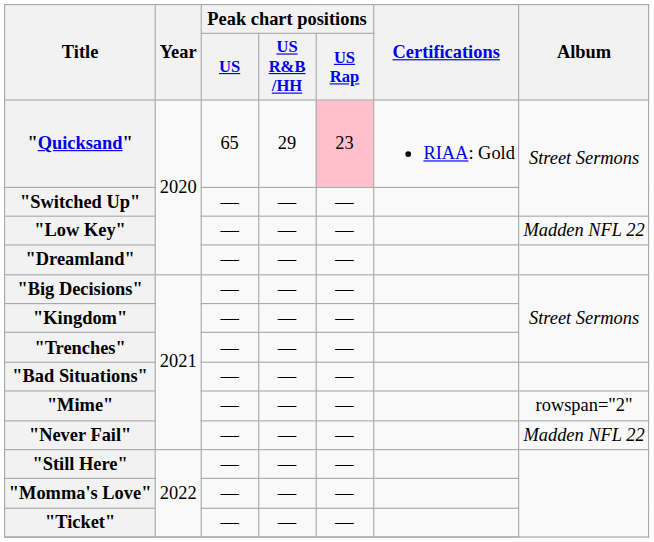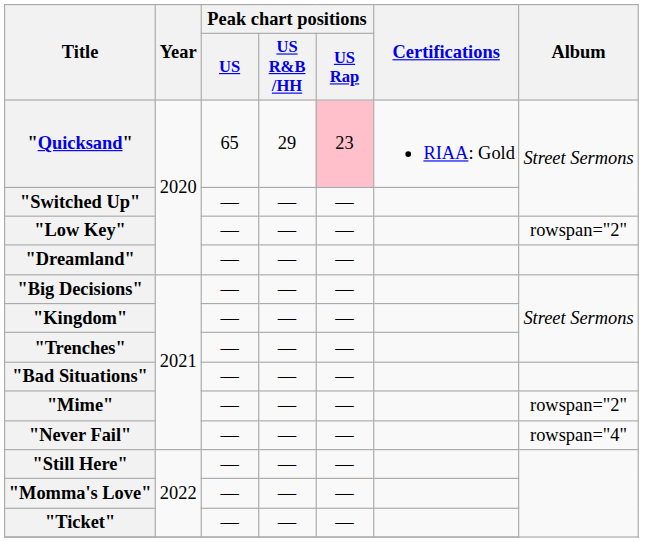(584, 230) Madden NFL 22 -> (579, 230) rowspan="2"
(584, 434) Madden NFL 22 -> (579, 434) rowspan="4"
